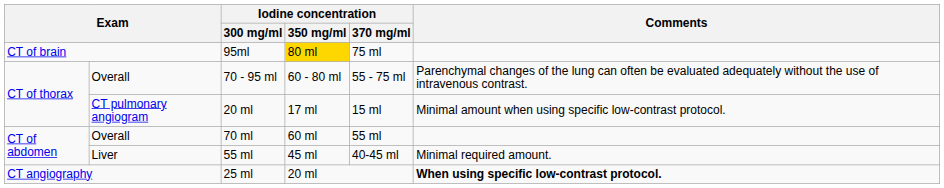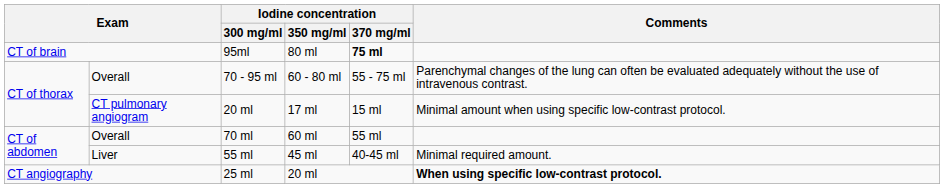(302, 52) gold background -> (302, 52) no background
(367, 52) normal -> (367, 52) bold
